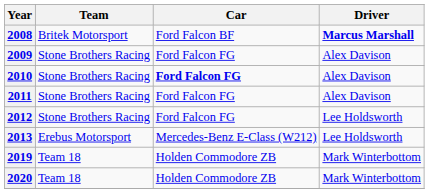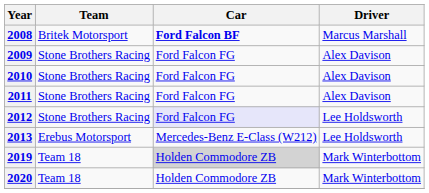(195, 35) normal -> (198, 35) bold
(368, 35) bold -> (364, 35) normal
(198, 76) bold -> (195, 76) normal
(195, 117) no background -> (195, 117) lavender background
(216, 158) no background -> (216, 158) lightgrey background
